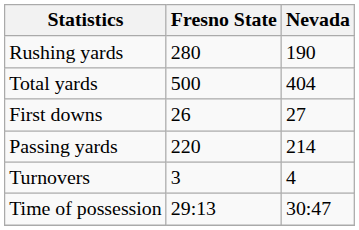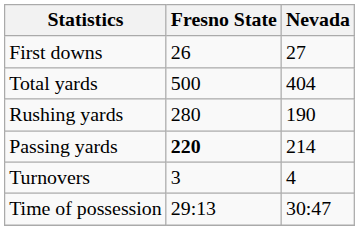rows swapped: (56, 114) <-> (66, 51)
(186, 146) normal -> (186, 146) bold
